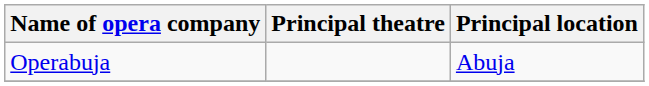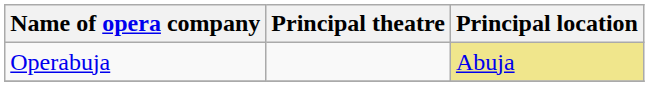(485, 61) no background -> (485, 61) khaki background
